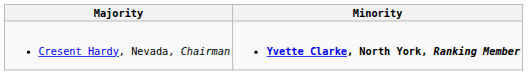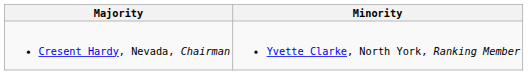(378, 52) bold -> (378, 52) normal
